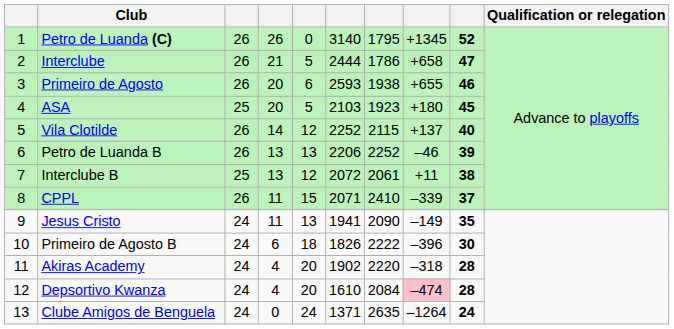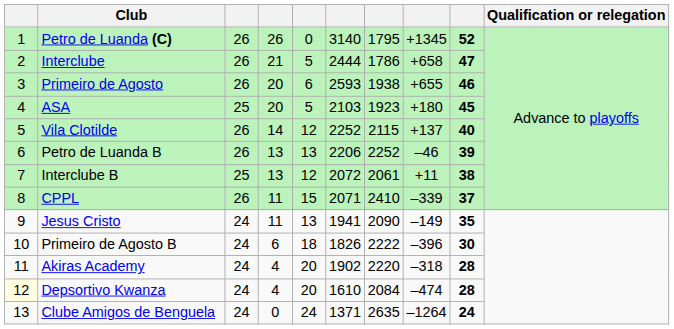(21, 289) no background -> (21, 289) lightyellow background
(427, 289) pink background -> (427, 289) no background
